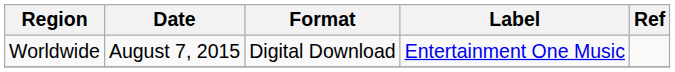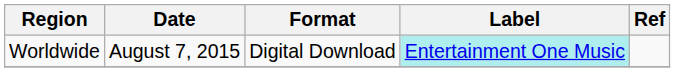(515, 50) no background -> (515, 50) paleturquoise background
